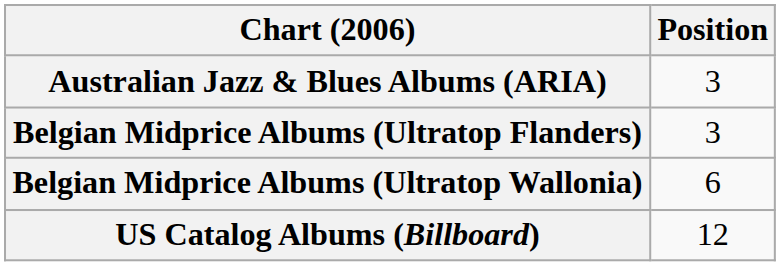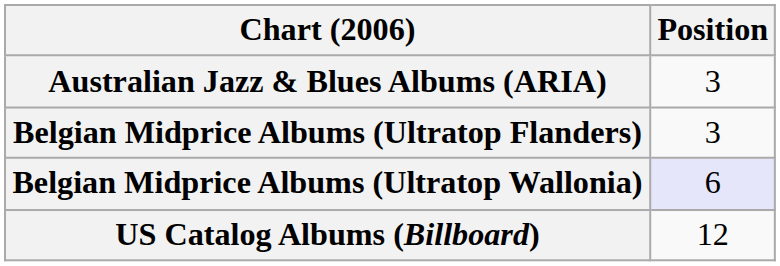(713, 183) no background -> (713, 183) lavender background
